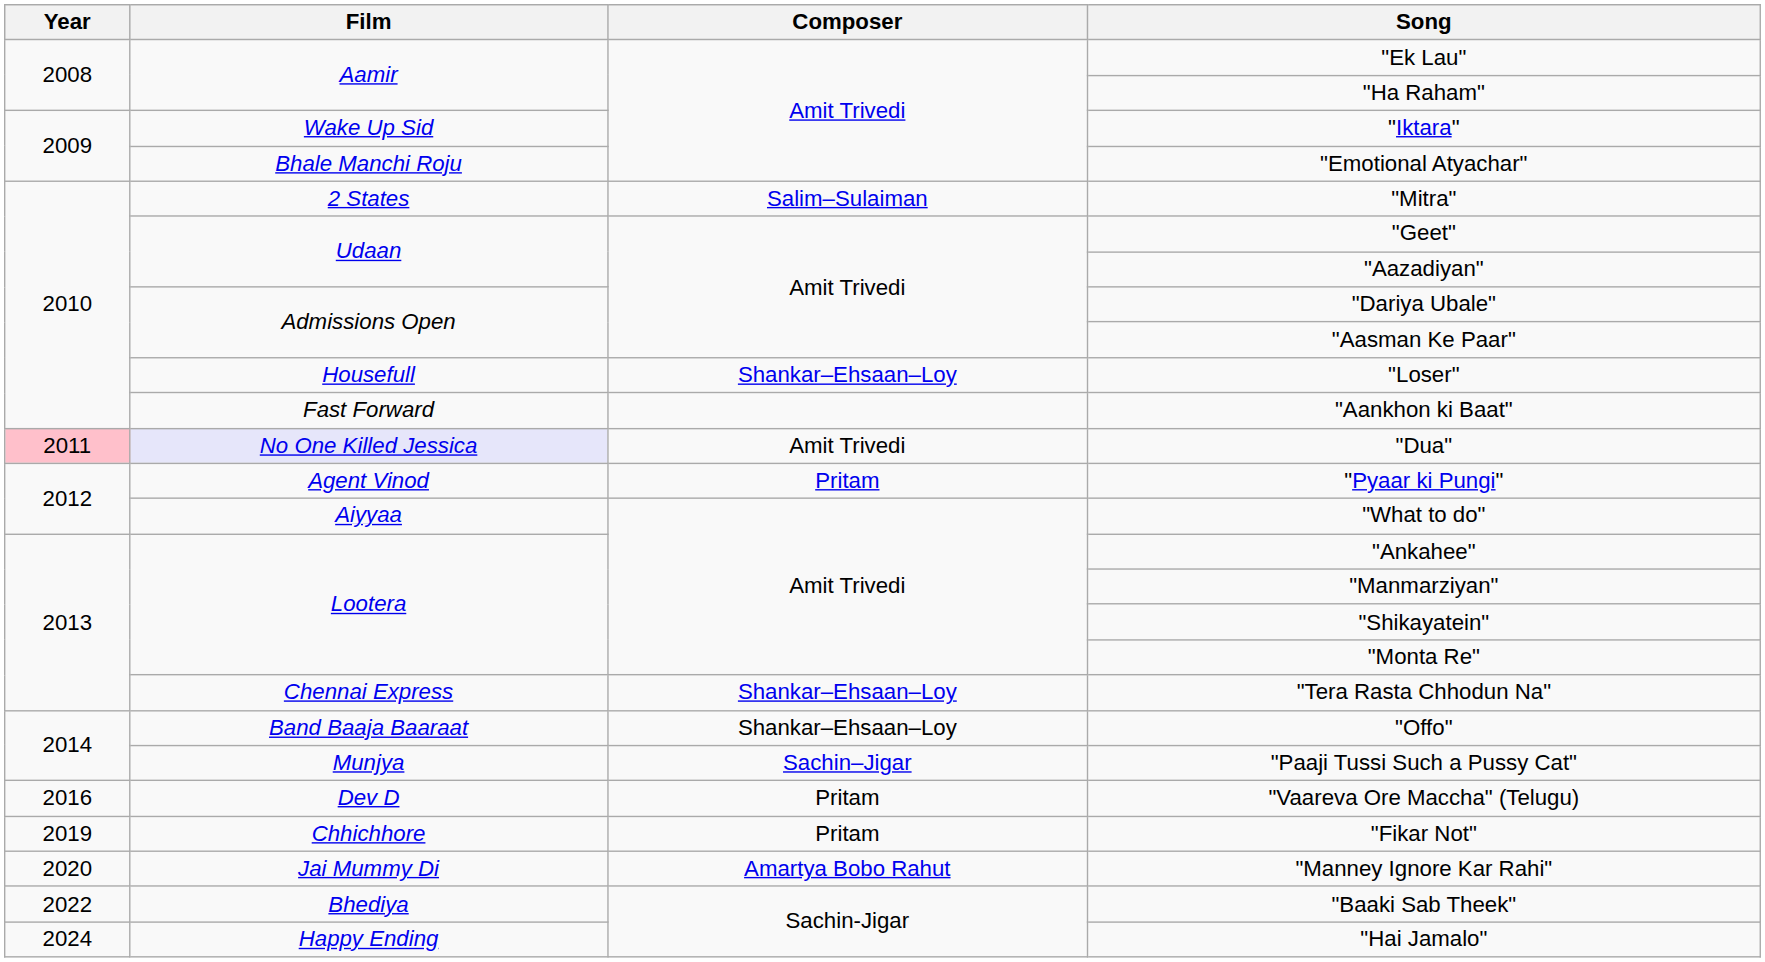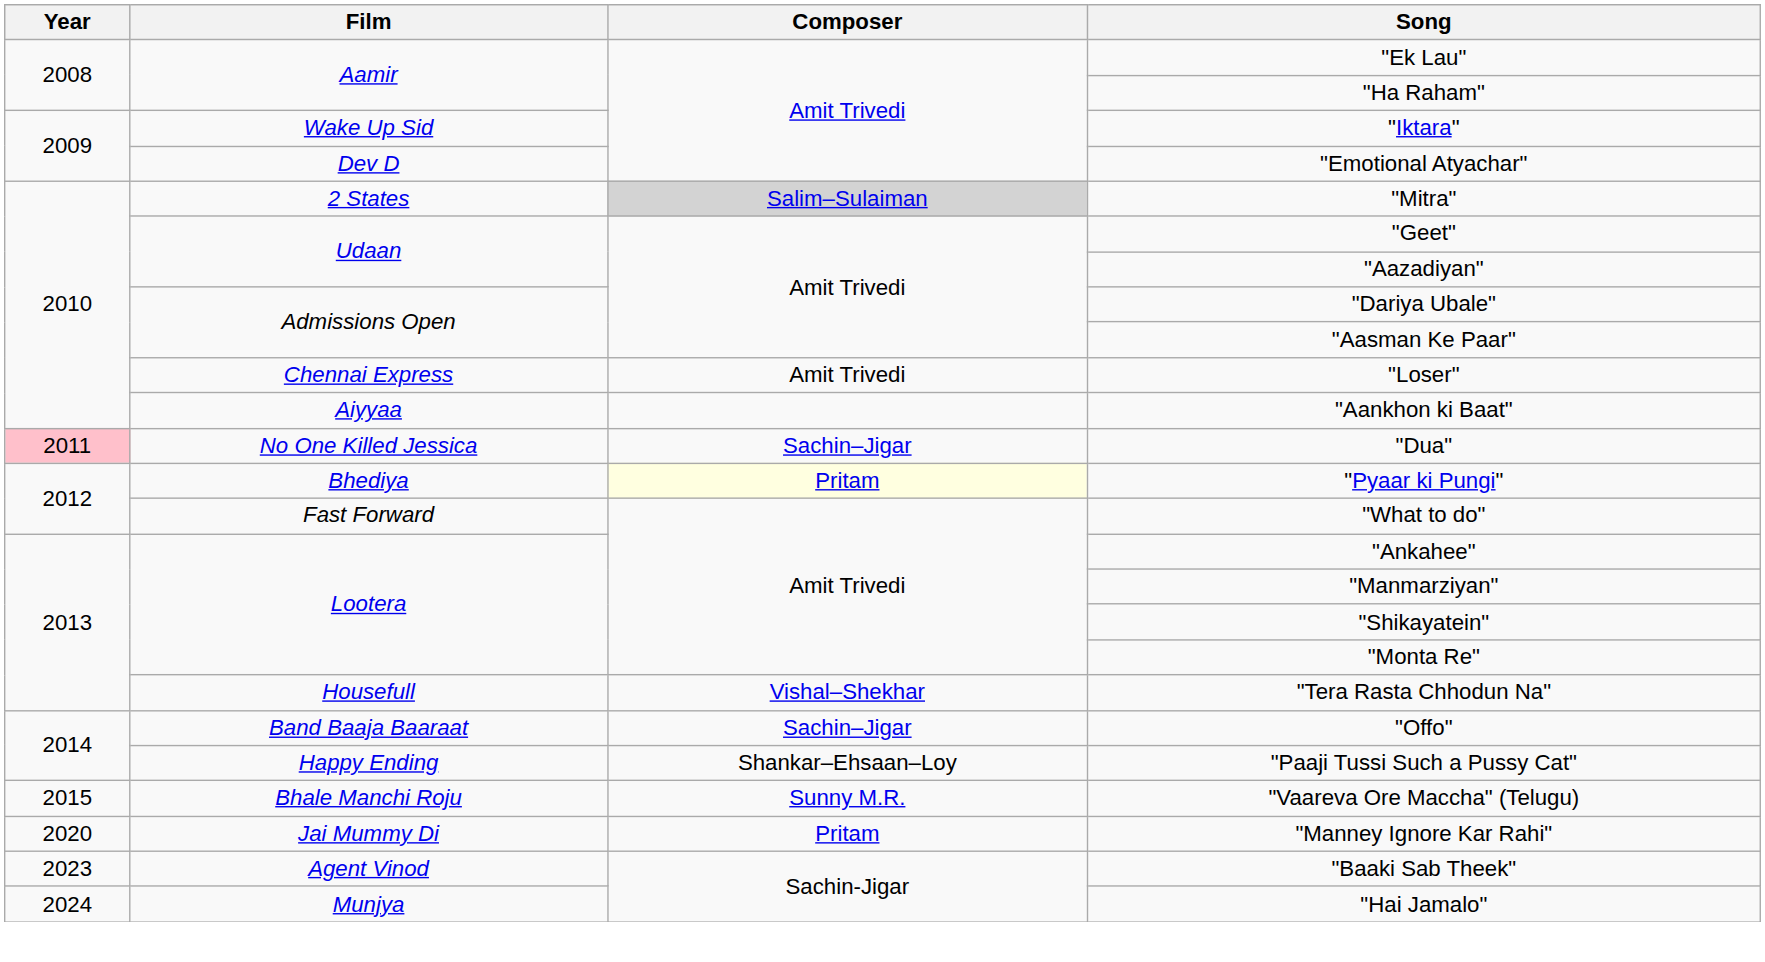(369, 163) Bhale Manchi Roju -> (369, 163) Dev D
(847, 198) no background -> (847, 198) lightgrey background
(369, 374) Housefull -> (369, 374) Chennai Express
(847, 374) Shankar–Ehsaan–Loy -> (847, 374) Amit Trivedi
(369, 410) Fast Forward -> (369, 410) Aiyyaa
(369, 445) lavender background -> (369, 445) no background
(847, 445) Amit Trivedi -> (847, 445) Sachin–Jigar
(369, 480) Agent Vinod -> (369, 480) Bhediya
(847, 480) no background -> (847, 480) lightyellow background
(369, 515) Aiyyaa -> (369, 515) Fast Forward
(369, 692) Chennai Express -> (369, 692) Housefull
(847, 692) Shankar–Ehsaan–Loy -> (847, 692) Vishal–Shekhar
(847, 727) Shankar–Ehsaan–Loy -> (847, 727) Sachin–Jigar
(369, 762) Munjya -> (369, 762) Happy Ending
(847, 762) Sachin–Jigar -> (847, 762) Shankar–Ehsaan–Loy
(67, 798) 2016 -> (67, 798) 2015
(369, 798) Dev D -> (369, 798) Bhale Manchi Roju
(847, 798) Pritam -> (847, 798) Sunny M.R.
- row: (1424, 833)
(847, 868) Amartya Bobo Rahut -> (847, 833) Pritam
(67, 903) 2022 -> (67, 868) 2023
(369, 903) Bhediya -> (369, 868) Agent Vinod
(369, 939) Happy Ending -> (369, 903) Munjya
